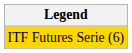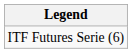(66, 37) gold background -> (66, 37) no background
